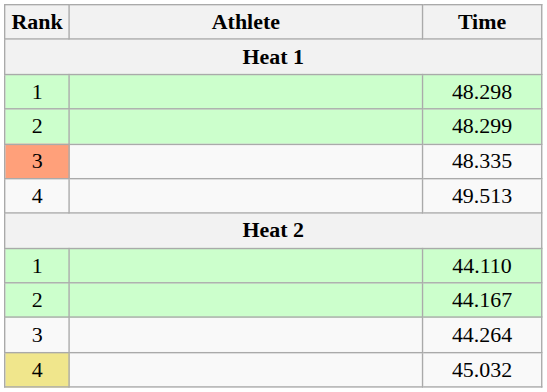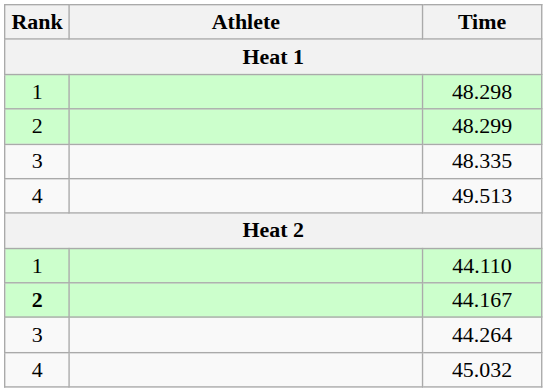(37, 160) lightsalmon background -> (37, 160) no background
(37, 299) normal -> (37, 299) bold
(37, 369) khaki background -> (37, 369) no background
